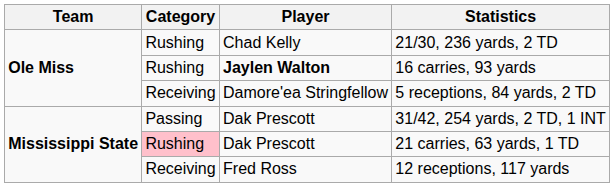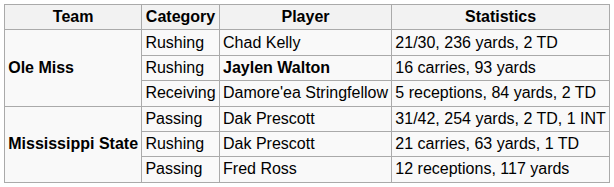(175, 144) pink background -> (175, 144) no background
(181, 169) Receiving -> (174, 169) Passing
